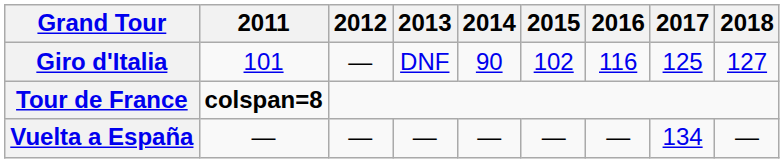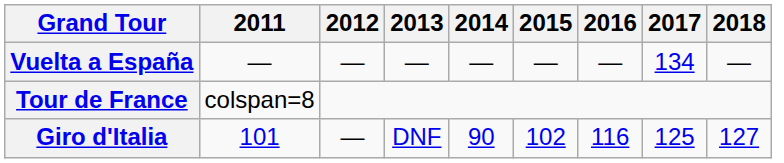rows swapped: (102, 61) <-> (102, 137)
(264, 99) bold -> (260, 99) normal
